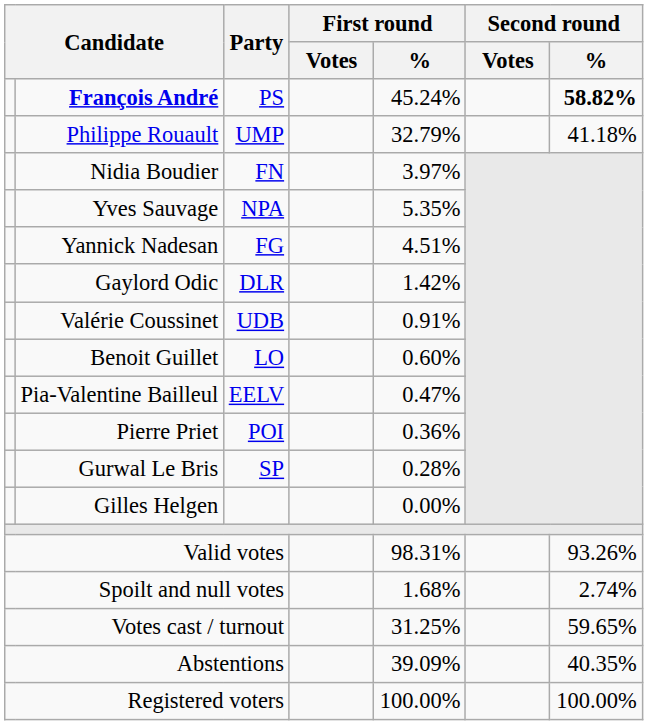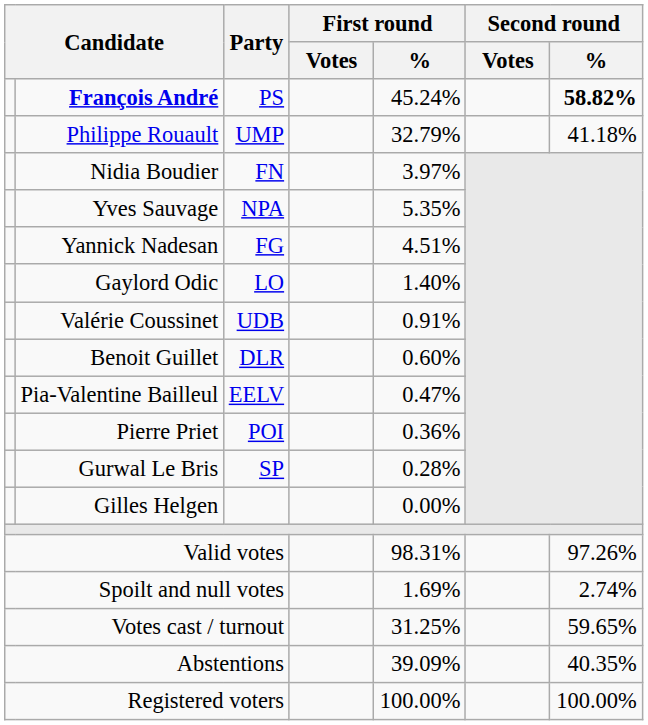(262, 282) DLR -> (269, 282) LO
(431, 282) 1.42% -> (431, 282) 1.40%
(269, 357) LO -> (262, 357) DLR
(602, 552) 93.26% -> (602, 552) 97.26%
(431, 590) 1.68% -> (431, 590) 1.69%
